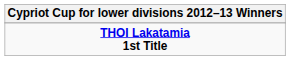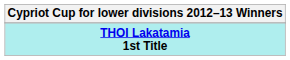(145, 39) no background -> (145, 39) paleturquoise background
